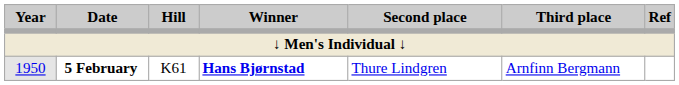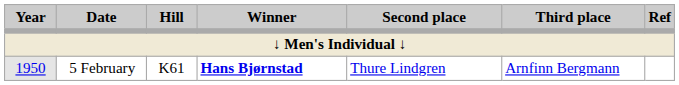(105, 68) bold -> (106, 68) normal
